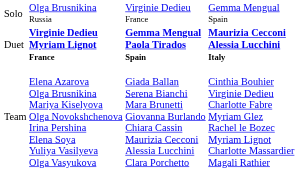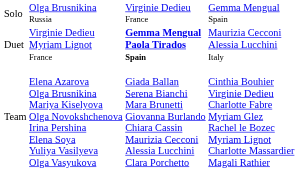(63, 44) bold -> (62, 44) normal
(247, 44) bold -> (245, 44) normal
